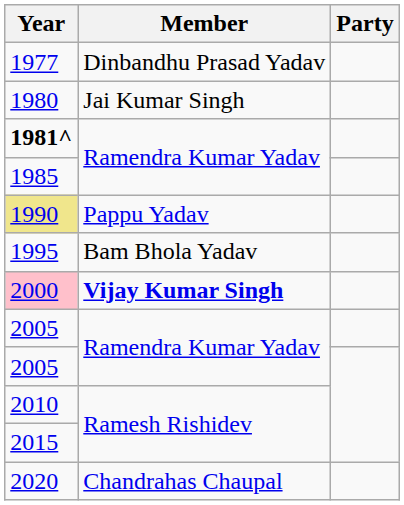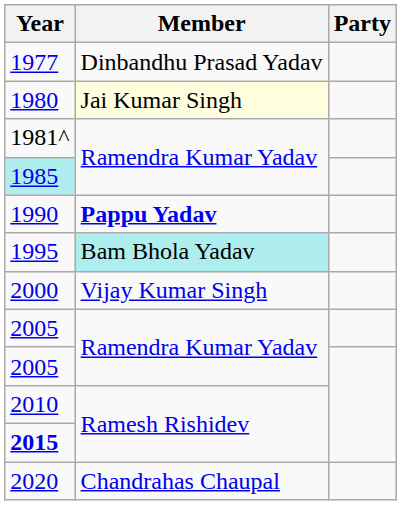(164, 99) no background -> (161, 99) lightyellow background
(41, 137) bold -> (40, 137) normal
(34, 175) no background -> (34, 175) paleturquoise background
(34, 213) khaki background -> (34, 213) no background
(146, 213) normal -> (149, 213) bold
(170, 251) no background -> (168, 251) paleturquoise background
(34, 289) pink background -> (34, 289) no background
(183, 289) bold -> (174, 289) normal
(34, 442) normal -> (34, 442) bold
